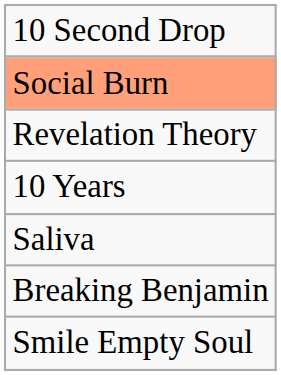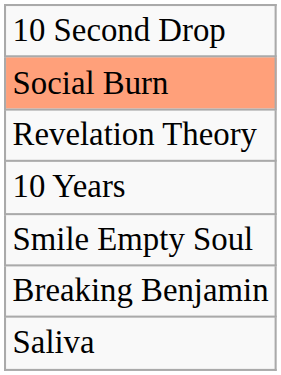(54, 238) Saliva -> (133, 238) Smile Empty Soul
(133, 342) Smile Empty Soul -> (54, 342) Saliva
